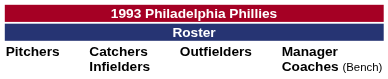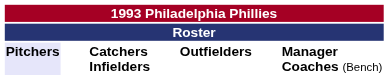(33, 51) no background -> (33, 51) lavender background
